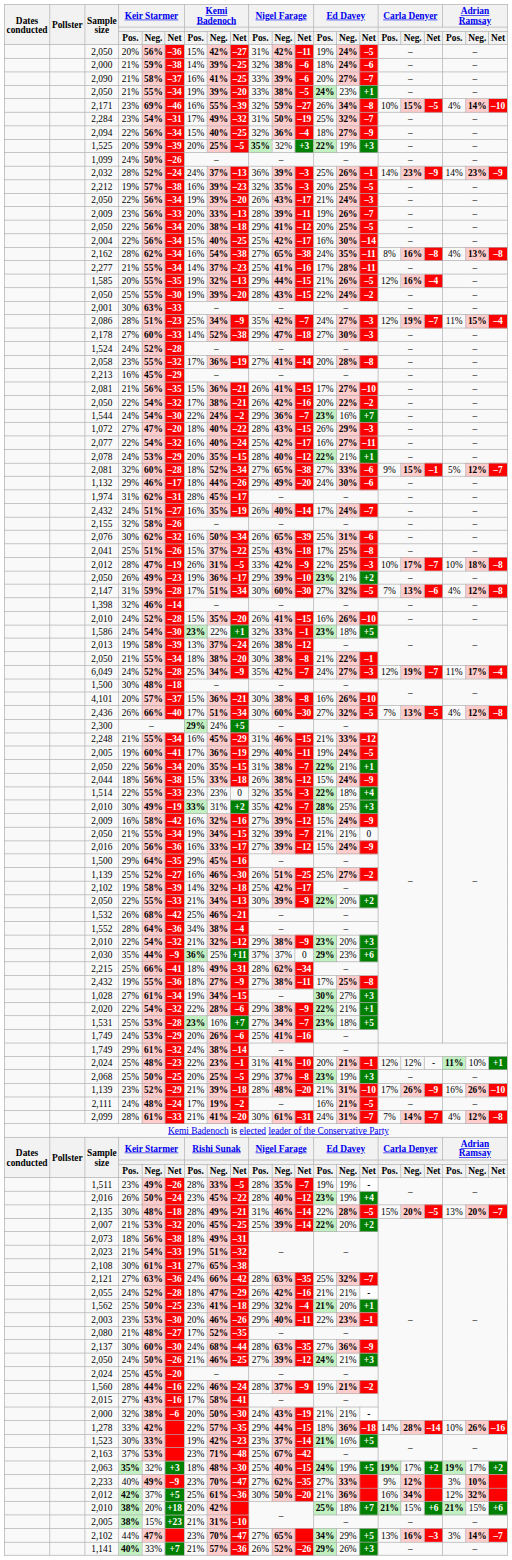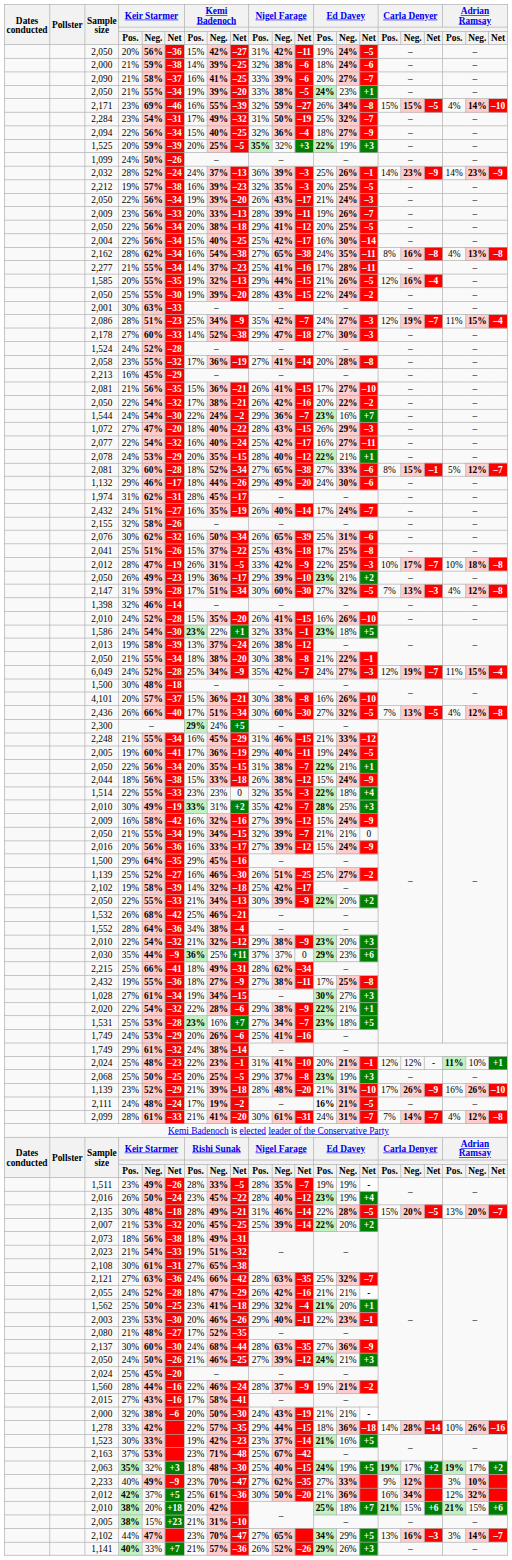(390, 106) 10% -> (390, 106) 15%
(390, 470) 9% -> (390, 470) 8%
(433, 591) –6 -> (433, 591) –3
(477, 672) 17% -> (477, 672) 15%
(325, 1104) normal -> (325, 1104) bold
